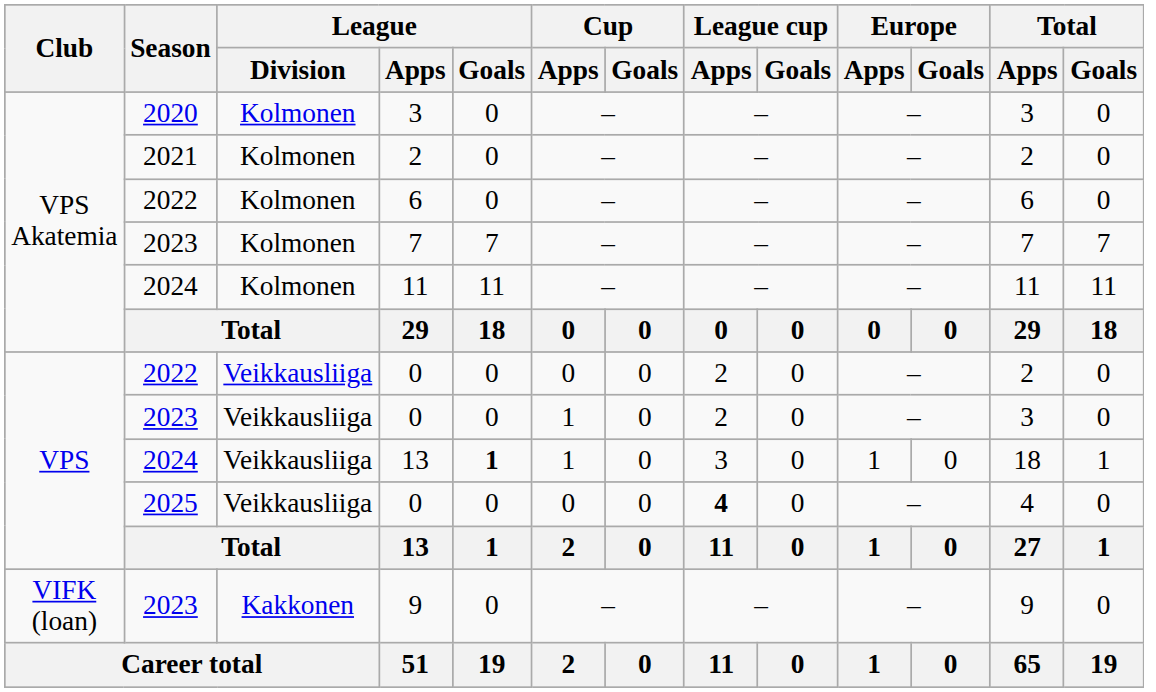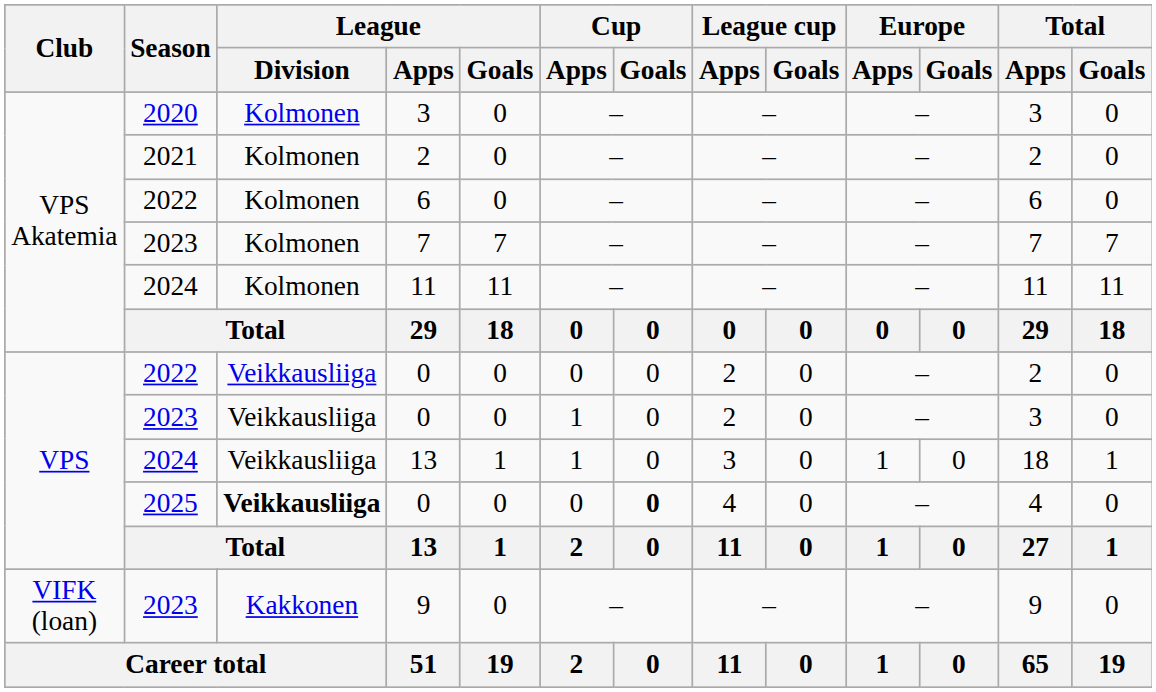(492, 460) bold -> (500, 460) normal
(298, 503) normal -> (302, 503) bold
(645, 503) normal -> (653, 503) bold
(721, 503) bold -> (729, 503) normal
